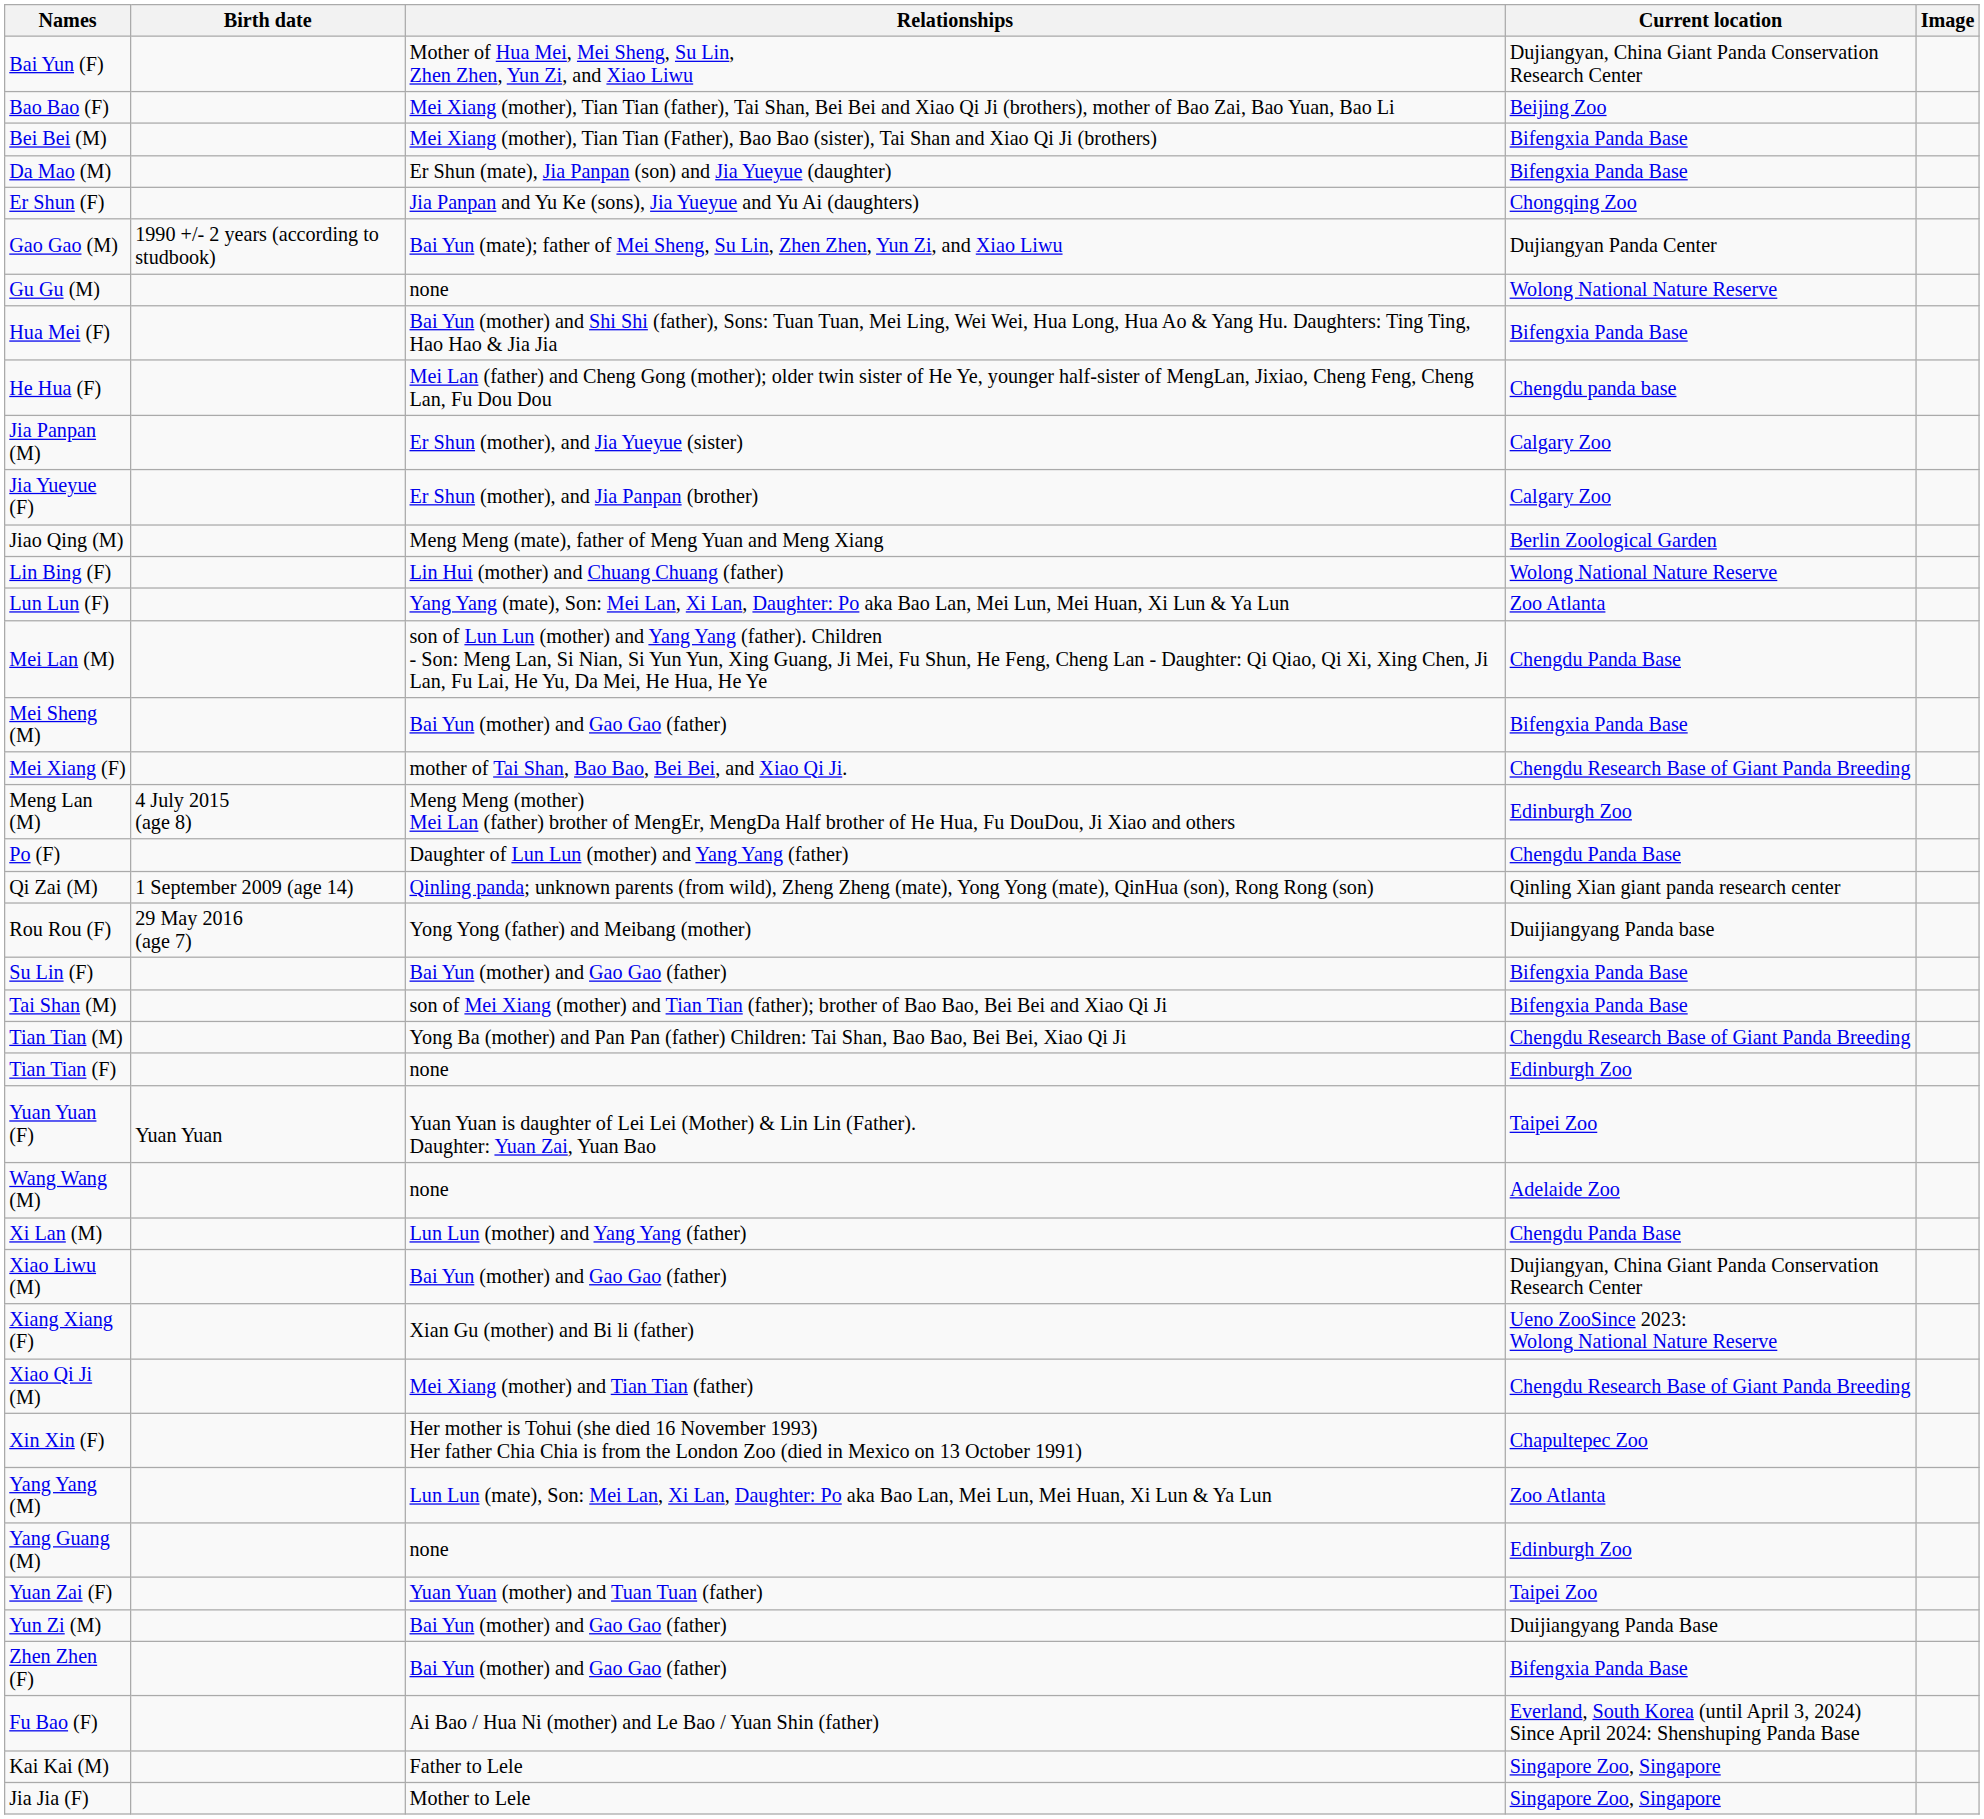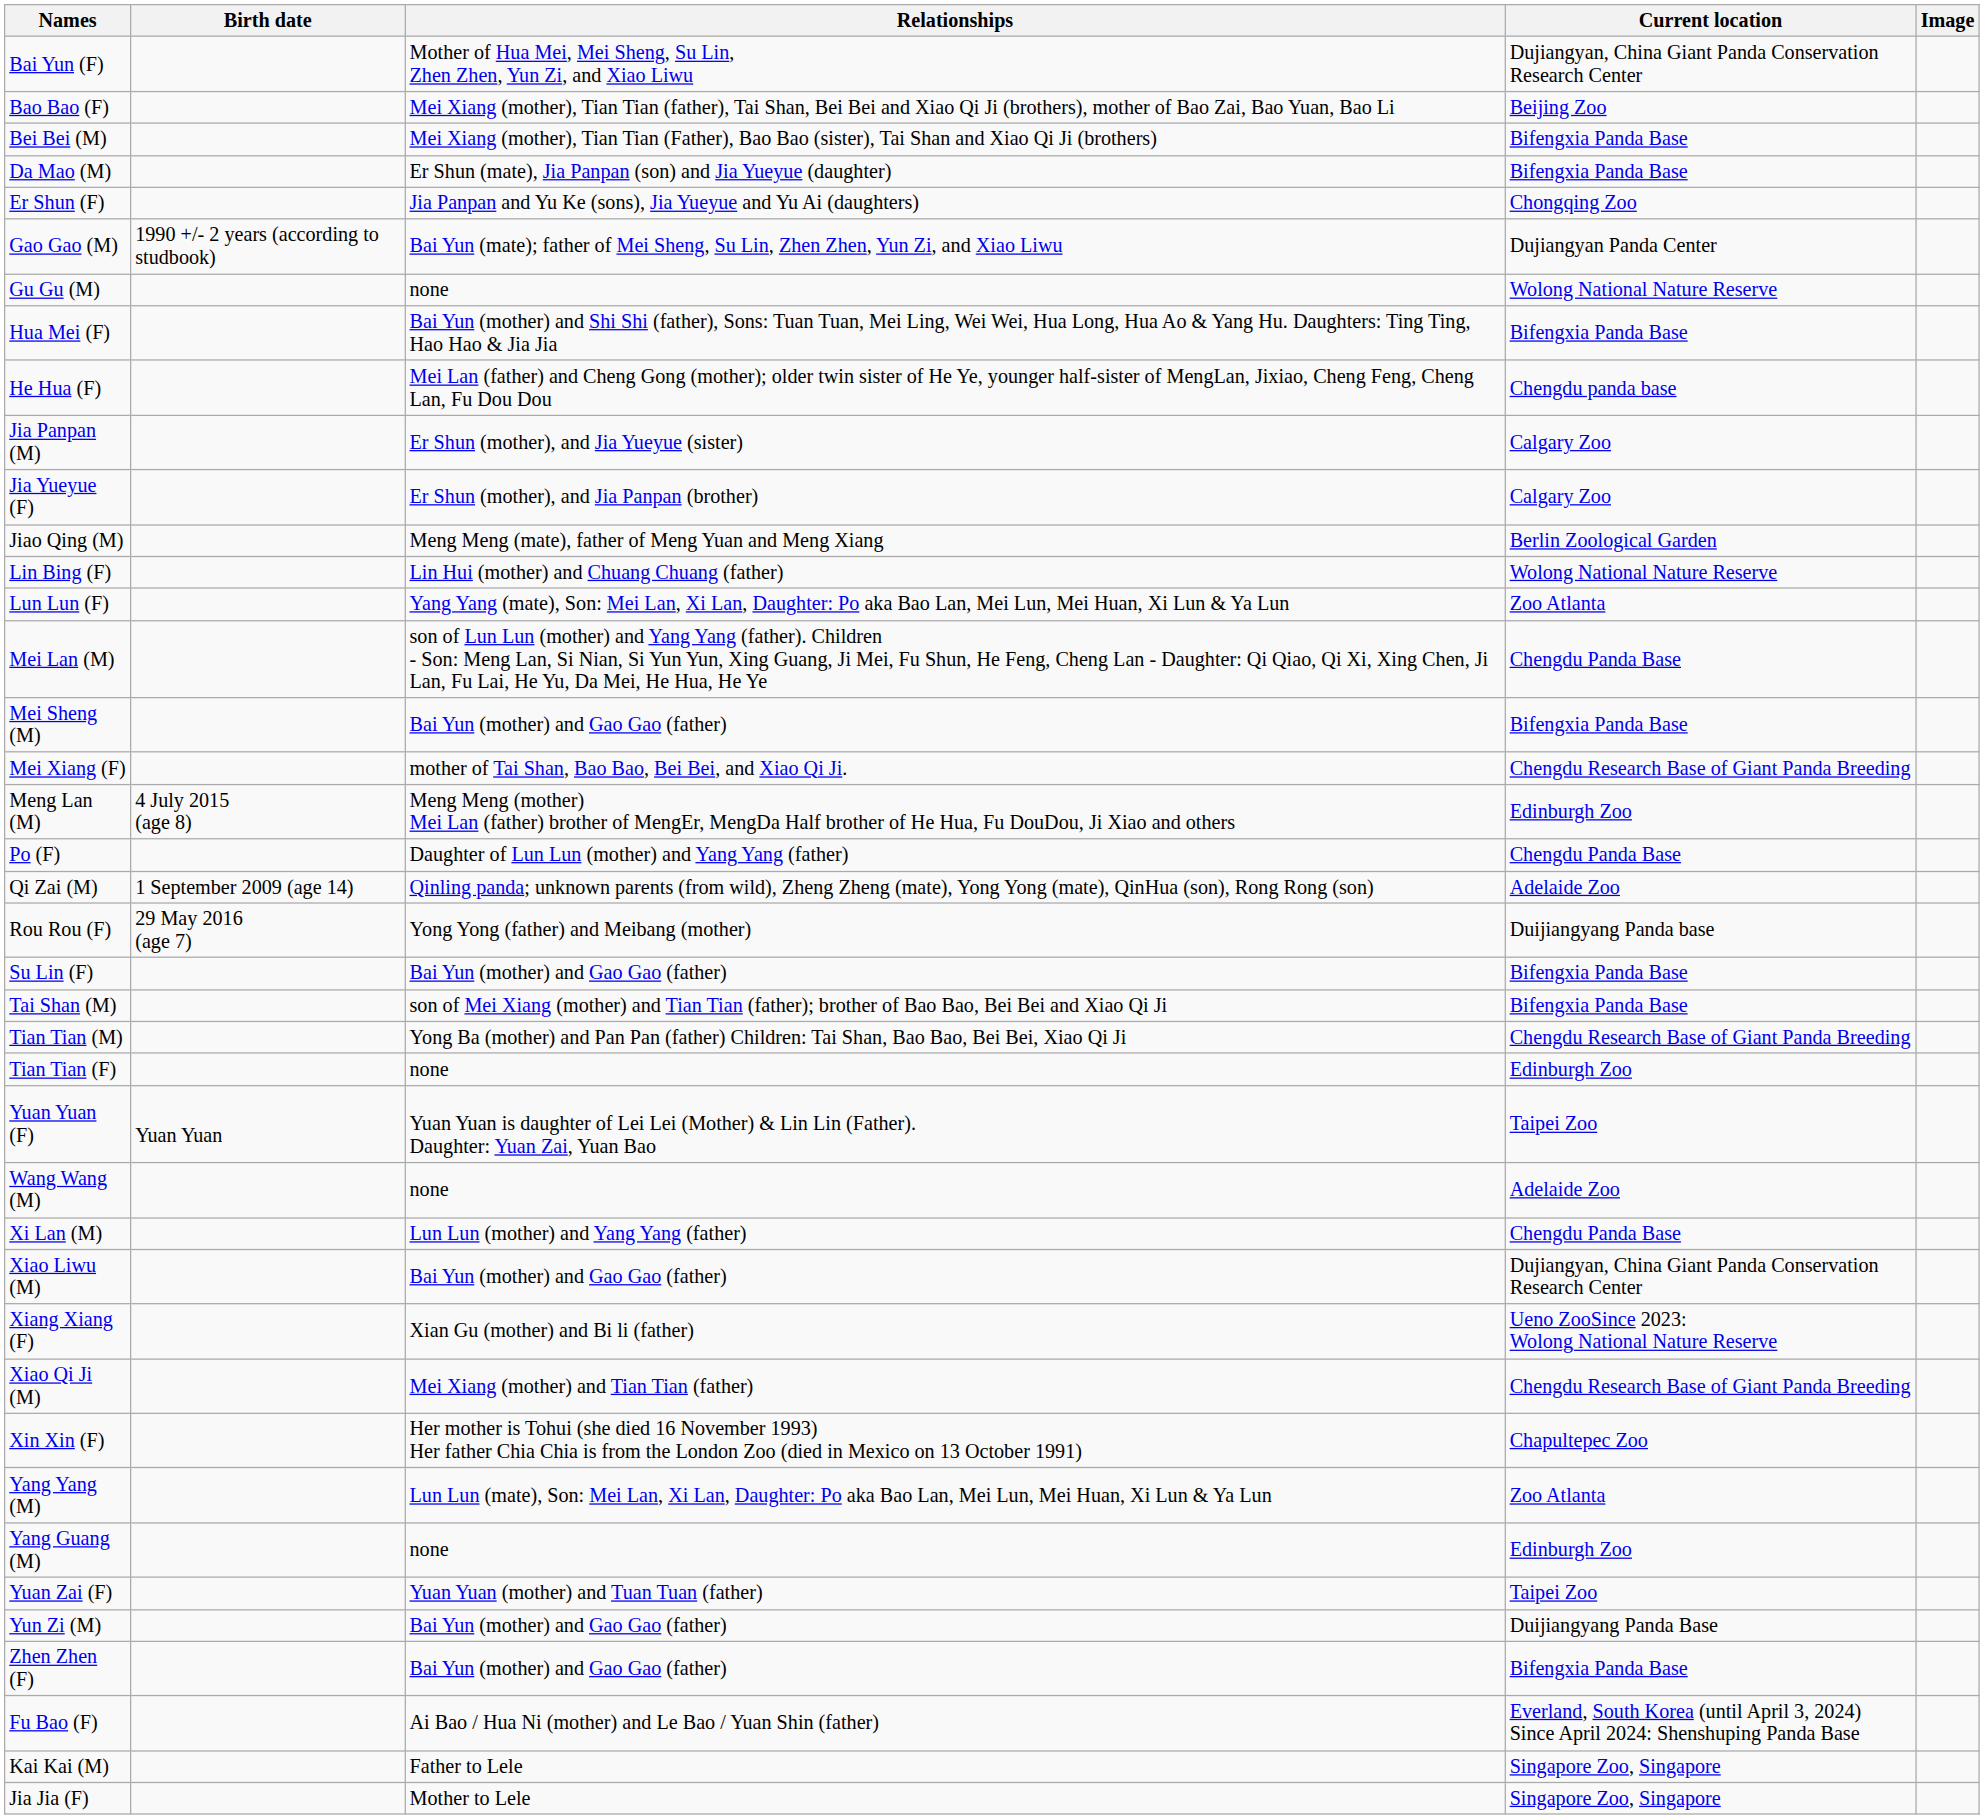(1675, 886) Qinling Xian giant panda research center -> (1565, 886) Adelaide Zoo
